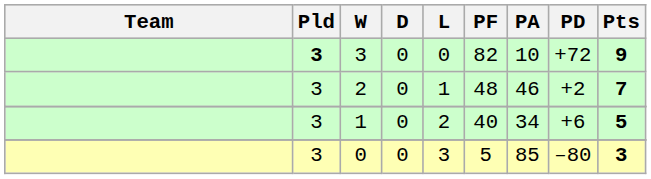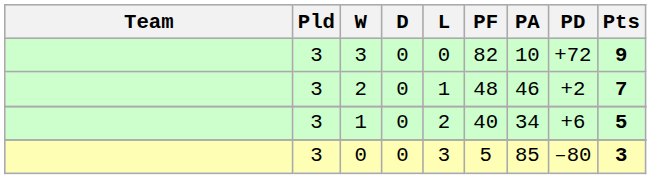(316, 55) bold -> (316, 55) normal
